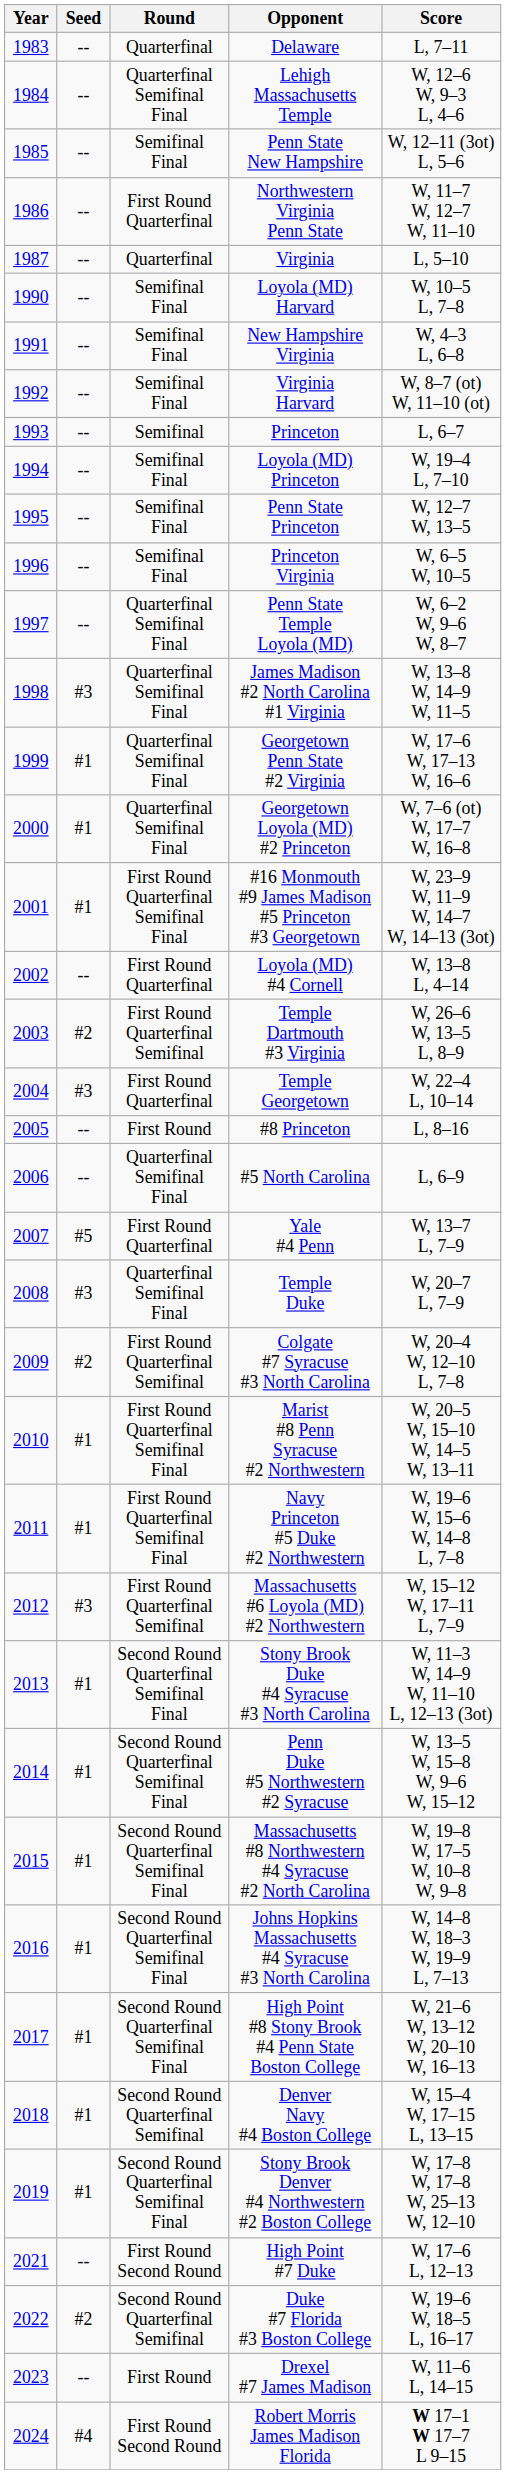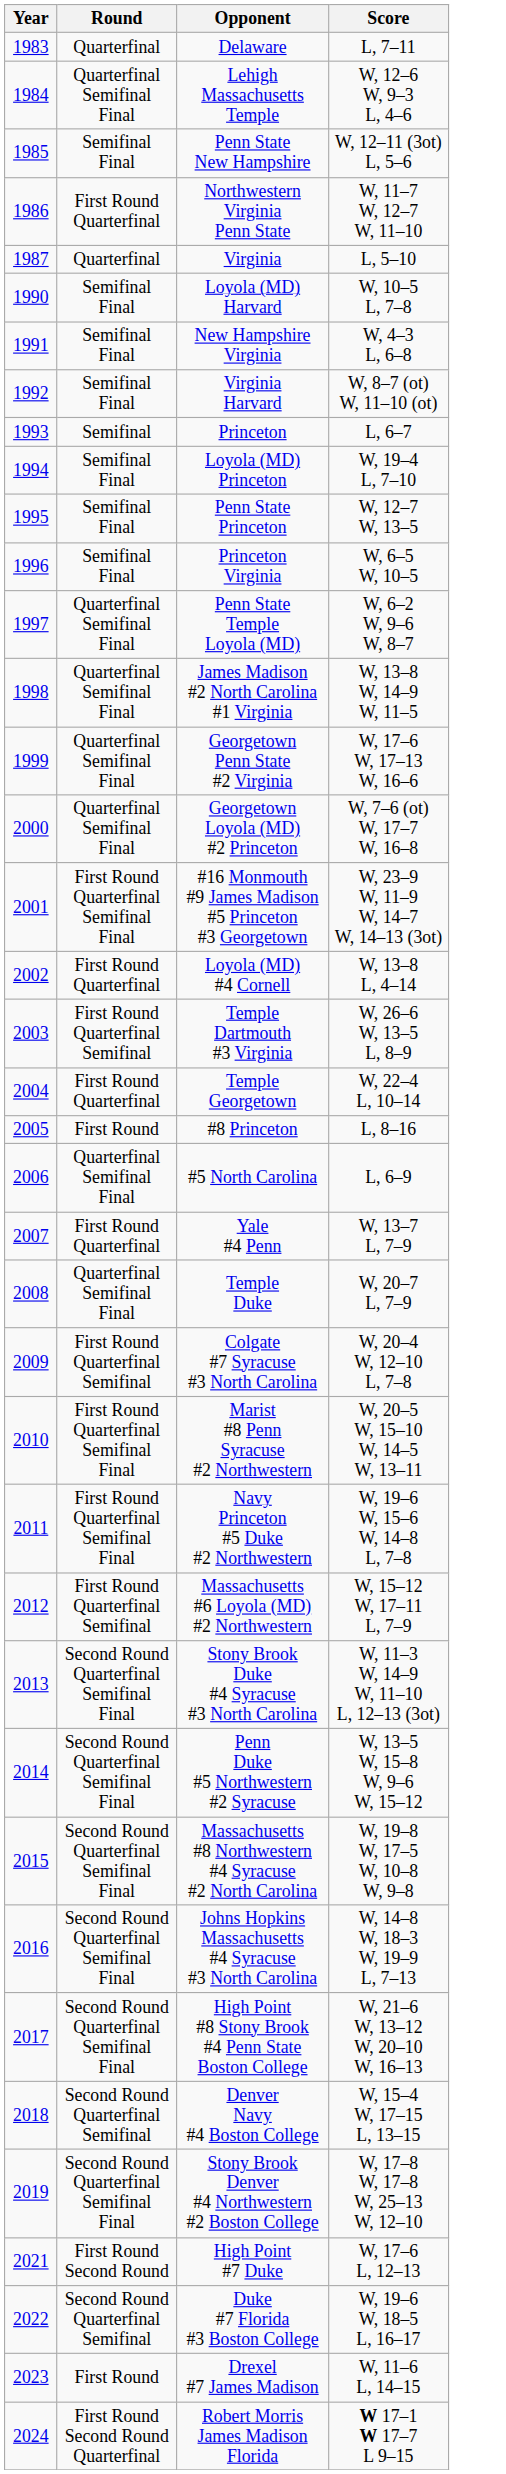- column: (83, 18)
(169, 2435) First Round Second Round -> (117, 2435) First Round Second Round Quarterfinal
